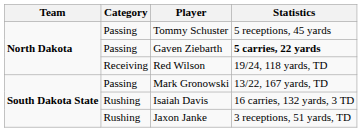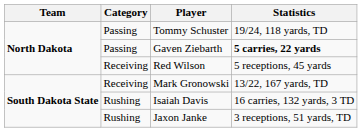(283, 30) 5 receptions, 45 yards -> (281, 30) 19/24, 118 yards, TD
(281, 65) 19/24, 118 yards, TD -> (283, 65) 5 receptions, 45 yards
(120, 83) Passing -> (126, 83) Receiving
